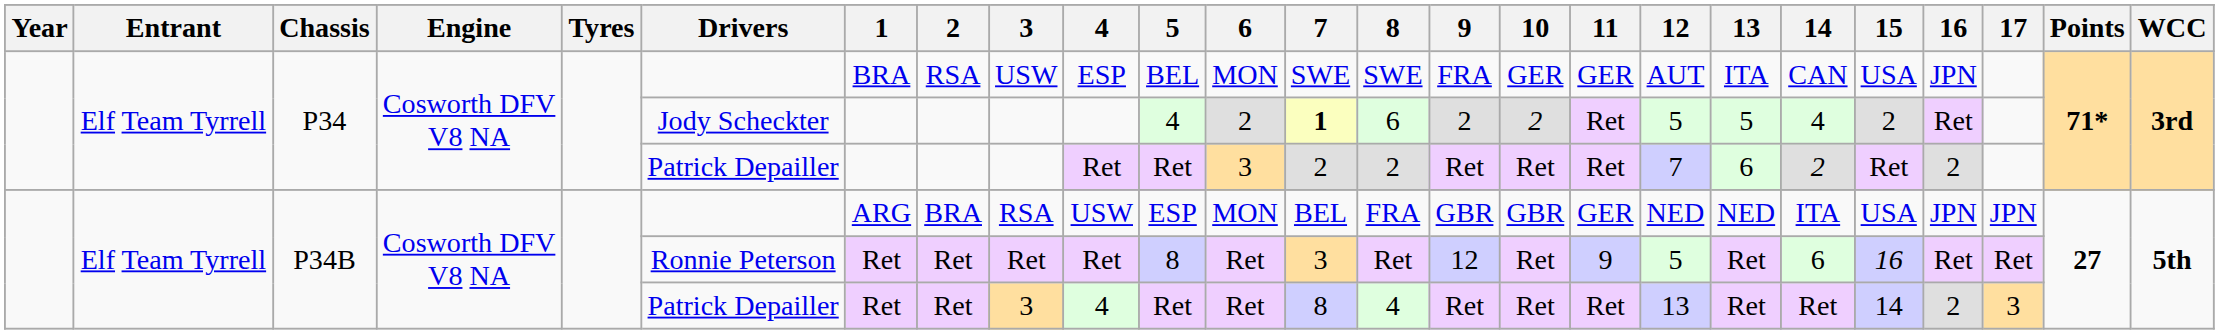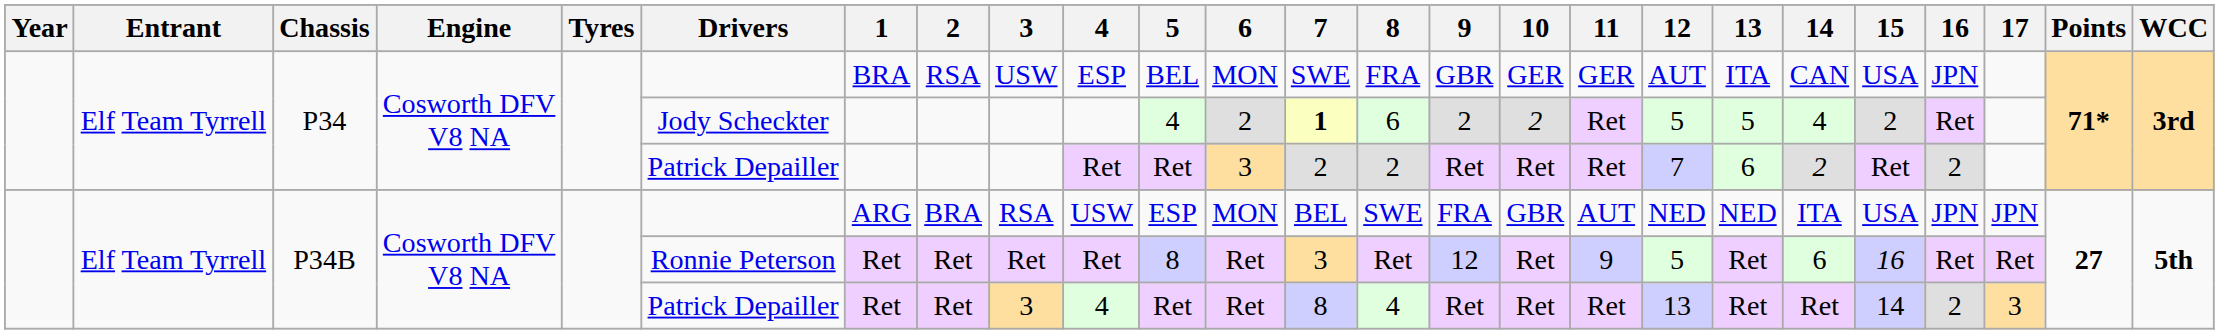(1393, 74) SWE -> (1393, 74) FRA
(1465, 74) FRA -> (1465, 74) GBR
(1393, 213) FRA -> (1393, 213) SWE
(1465, 213) GBR -> (1465, 213) FRA
(1605, 213) GER -> (1606, 213) AUT
